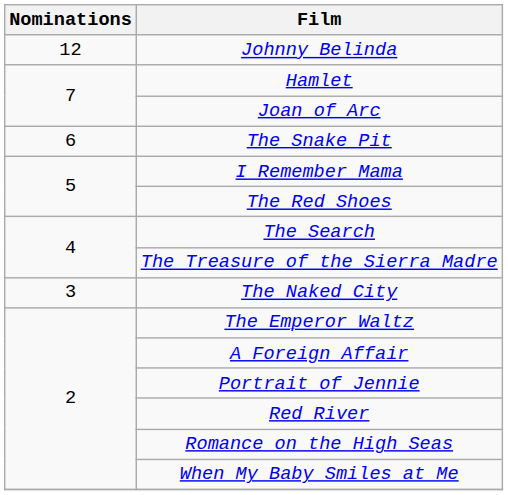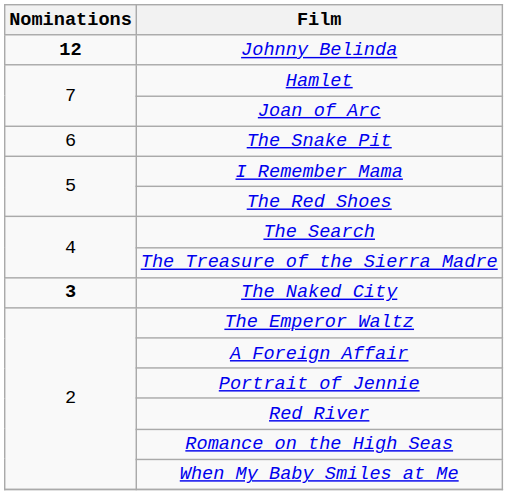(71, 50) normal -> (71, 50) bold
(70, 293) normal -> (70, 293) bold
